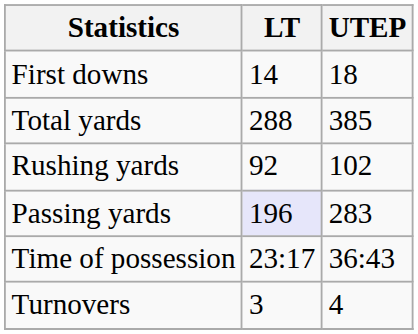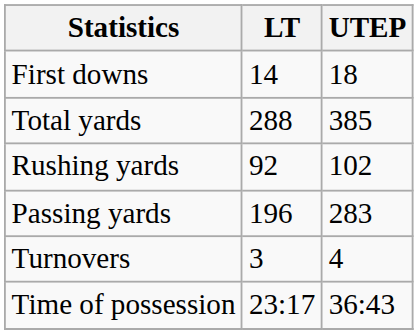(271, 212) lavender background -> (271, 212) no background
rows swapped: (71, 304) <-> (124, 258)
